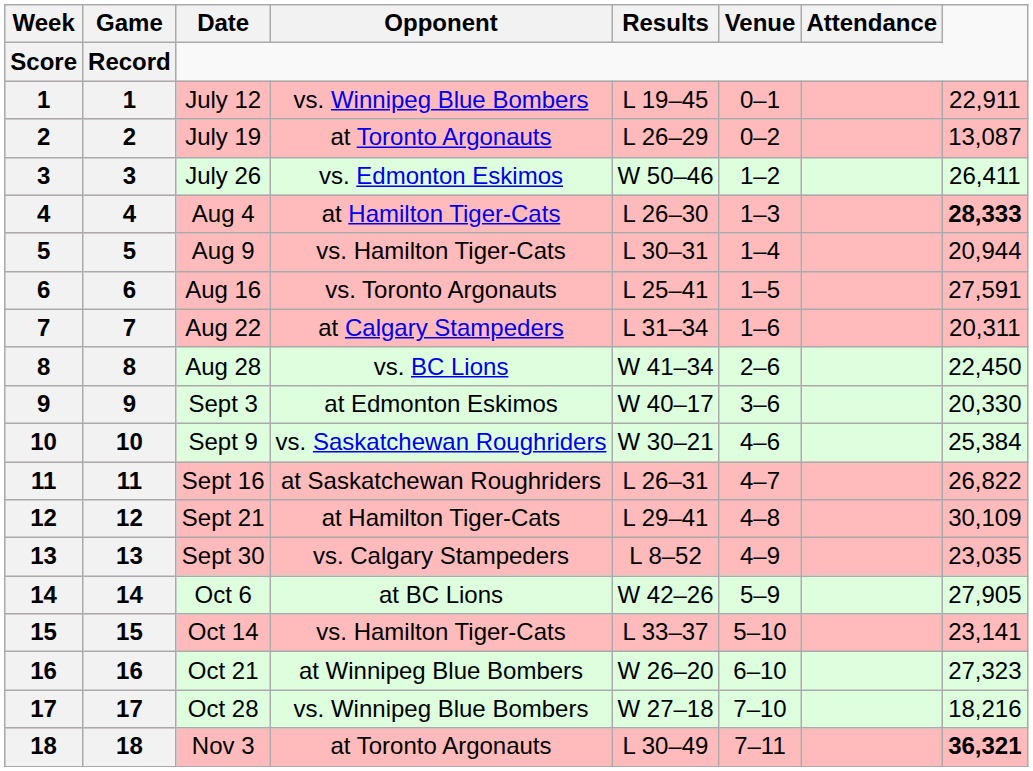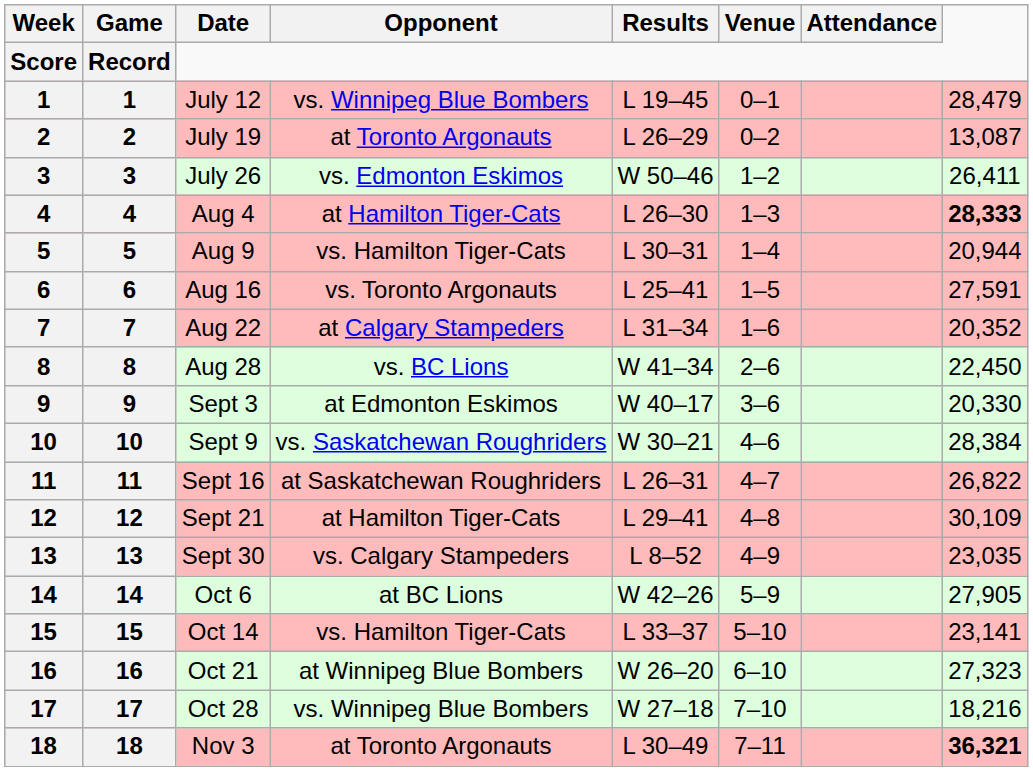(985, 99) 22,911 -> (985, 99) 28,479
(985, 328) 20,311 -> (985, 328) 20,352
(985, 442) 25,384 -> (985, 442) 28,384
